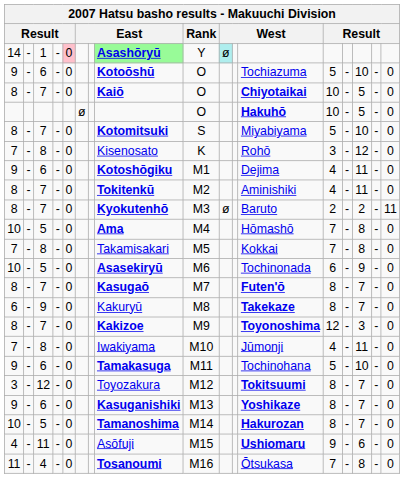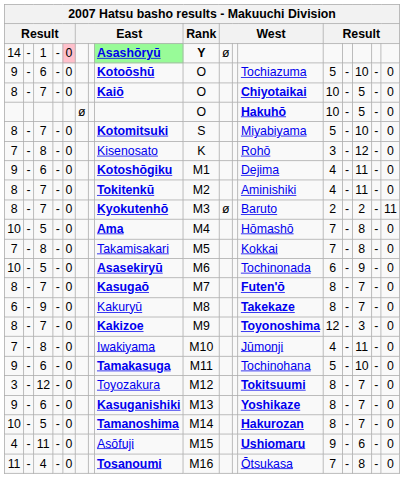(201, 53) normal -> (201, 53) bold
(226, 53) paleturquoise background -> (226, 53) no background
